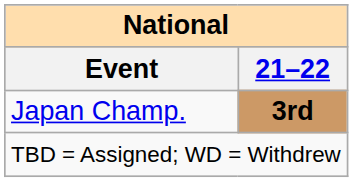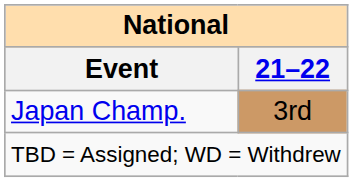(293, 111) bold -> (293, 111) normal
